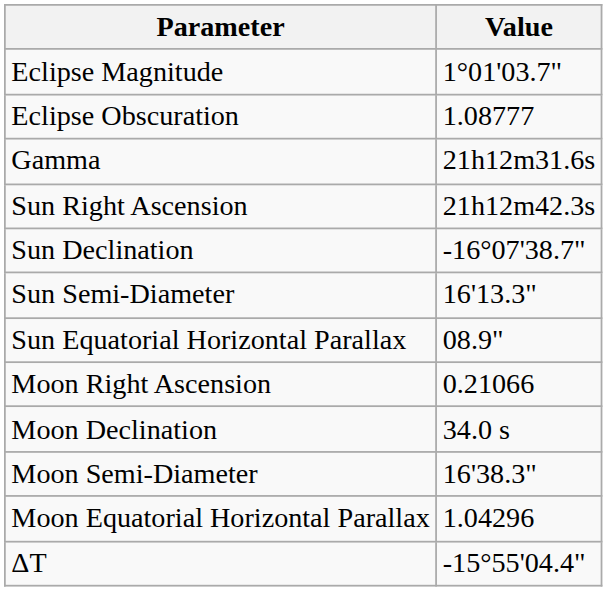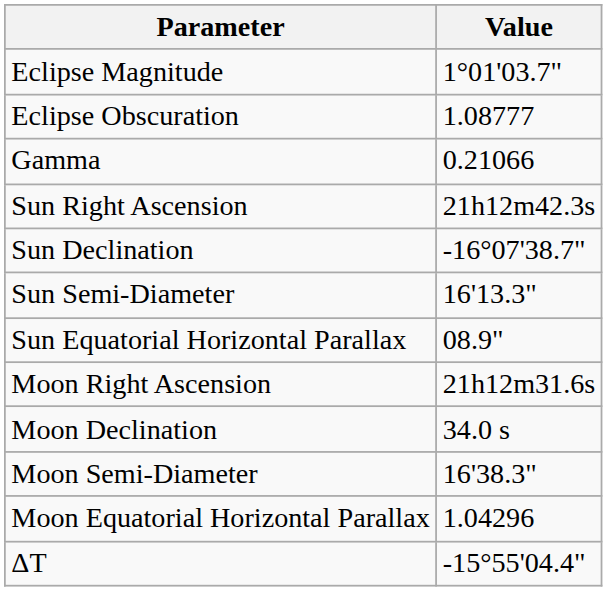(519, 160) 21h12m31.6s -> (488, 160) 0.21066
(488, 384) 0.21066 -> (519, 384) 21h12m31.6s
